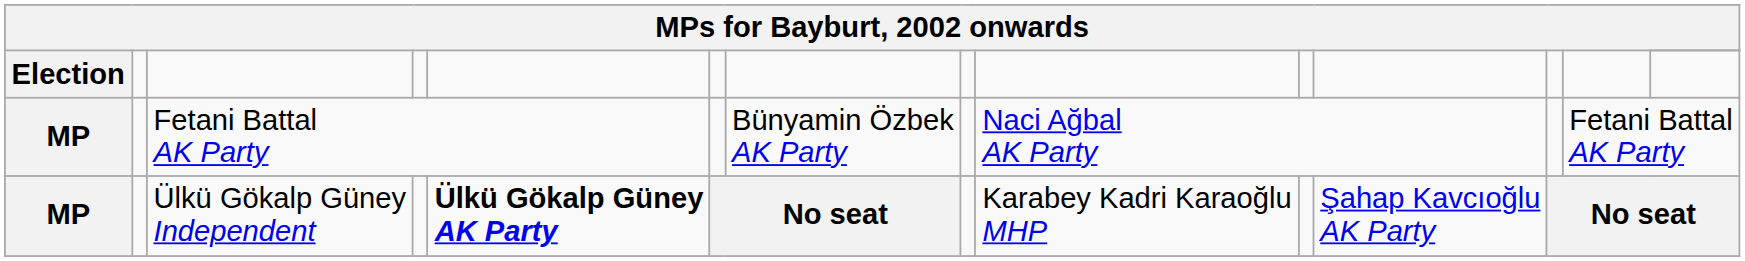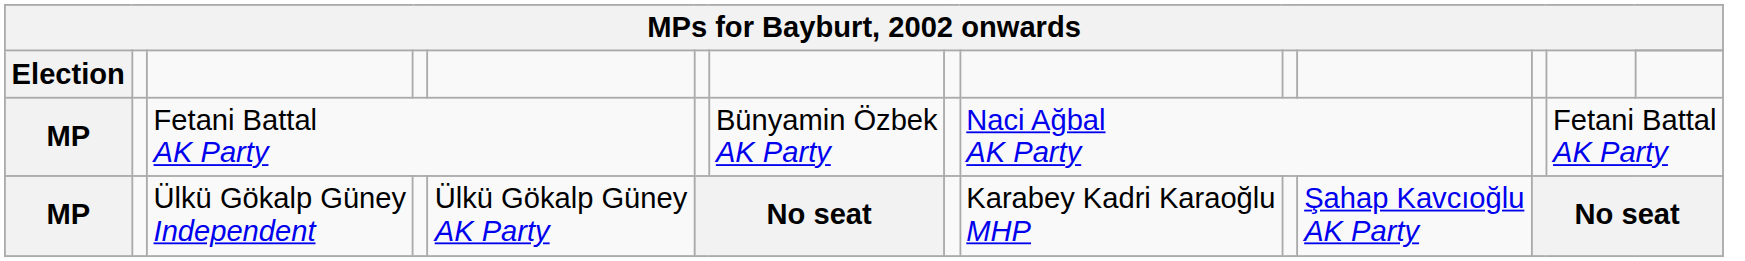(569, 215) bold -> (561, 215) normal
